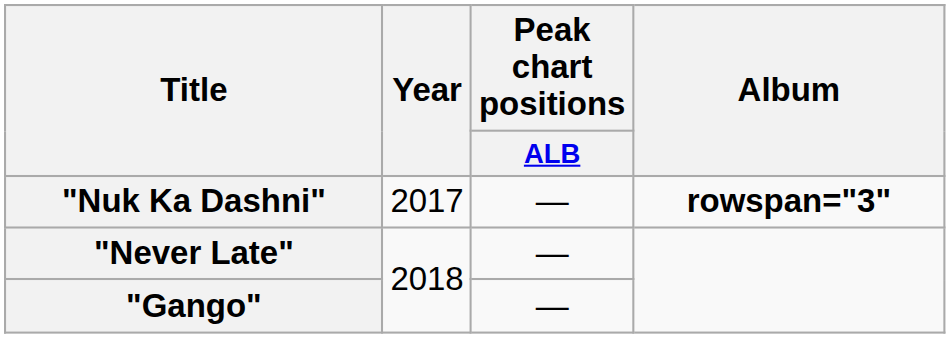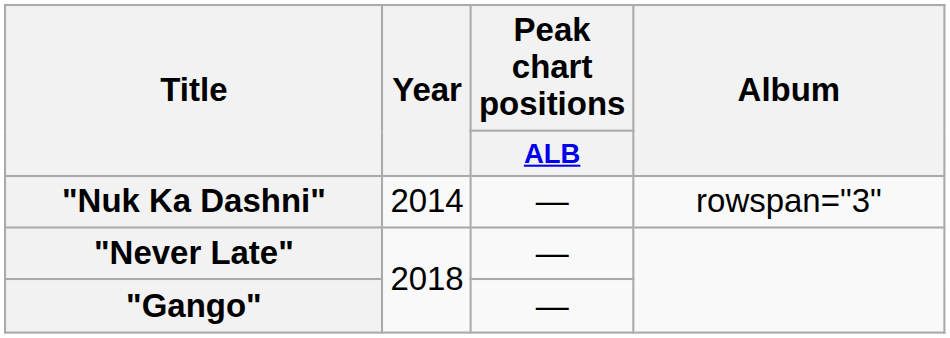(427, 200) 2017 -> (427, 200) 2014
(789, 200) bold -> (789, 200) normal
